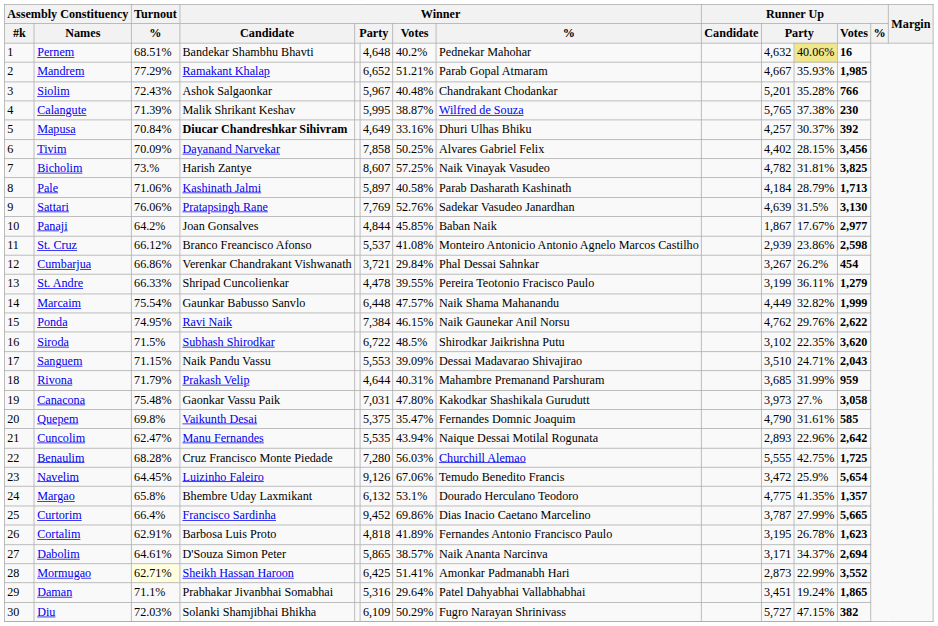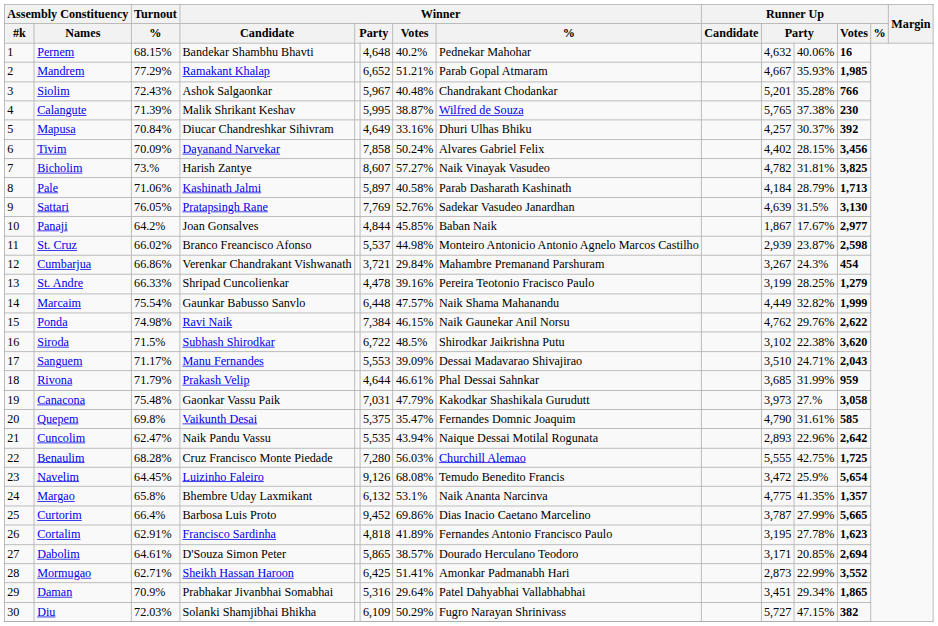(153, 52) 68.51% -> (153, 52) 68.15%
(816, 52) khaki background -> (816, 52) no background
(265, 129) bold -> (258, 129) normal
(415, 149) 50.25% -> (415, 149) 50.24%
(415, 168) 57.25% -> (415, 168) 57.27%
(153, 206) 76.06% -> (153, 206) 76.05%
(153, 245) 66.12% -> (153, 245) 66.02%
(415, 245) 41.08% -> (415, 245) 44.98%
(816, 245) 23.86% -> (816, 245) 23.87%
(489, 264) Phal Dessai Sahnkar -> (522, 264) Mahambre Premanand Parshuram
(813, 264) 26.2% -> (813, 264) 24.3%
(415, 284) 39.55% -> (415, 284) 39.16%
(815, 284) 36.11% -> (816, 284) 28.25%
(153, 322) 74.95% -> (153, 322) 74.98%
(816, 341) 22.35% -> (816, 341) 22.38%
(153, 361) 71.15% -> (153, 361) 71.17%
(227, 361) Naik Pandu Vassu -> (223, 361) Manu Fernandes
(415, 380) 40.31% -> (415, 380) 46.61%
(522, 380) Mahambre Premanand Parshuram -> (489, 380) Phal Dessai Sahnkar
(415, 399) 47.80% -> (415, 399) 47.79%
(223, 438) Manu Fernandes -> (227, 438) Naik Pandu Vassu
(415, 476) 67.06% -> (415, 476) 68.08%
(509, 496) Dourado Herculano Teodoro -> (493, 496) Naik Ananta Narcinva
(229, 515) Francisco Sardinha -> (229, 515) Barbosa Luis Proto
(229, 534) Barbosa Luis Proto -> (229, 534) Francisco Sardinha
(816, 534) 26.78% -> (816, 534) 27.78%
(493, 554) Naik Ananta Narcinva -> (509, 554) Dourado Herculano Teodoro
(816, 554) 34.37% -> (816, 554) 20.85%
(153, 573) lightyellow background -> (153, 573) no background
(150, 592) 71.1% -> (150, 592) 70.9%
(816, 592) 19.24% -> (816, 592) 29.34%
